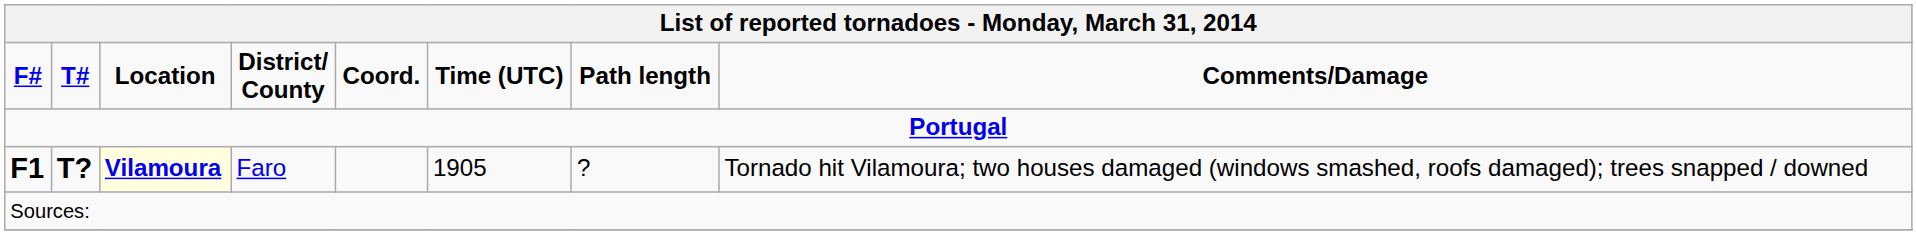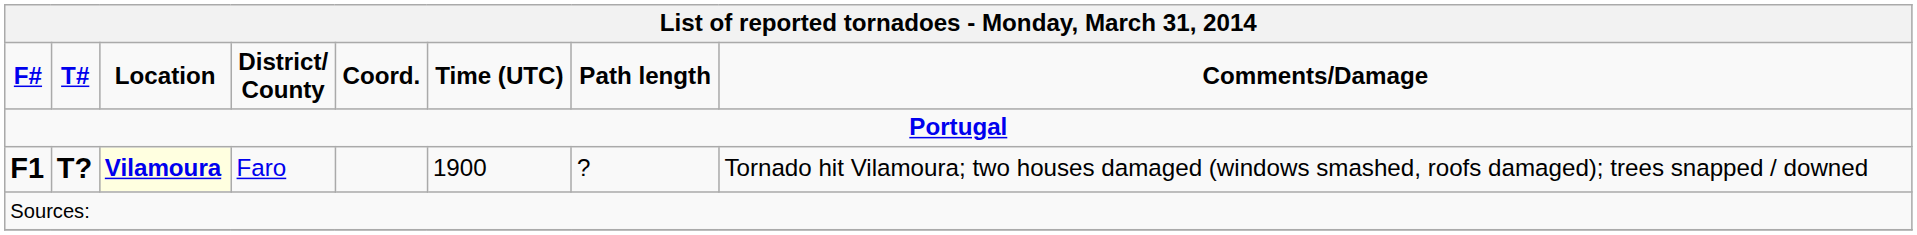(460, 168) 1905 -> (460, 168) 1900
